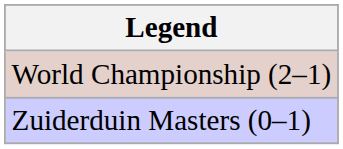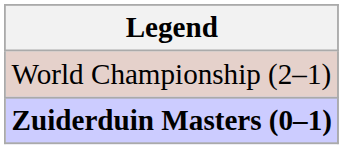(161, 119) normal -> (172, 119) bold
